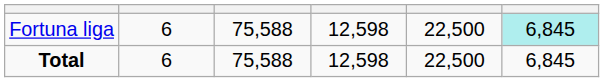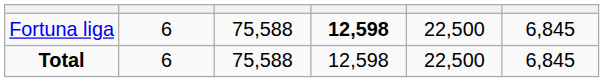(358, 29) normal -> (358, 29) bold
(550, 29) paleturquoise background -> (550, 29) no background
